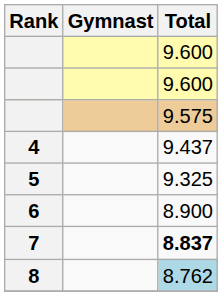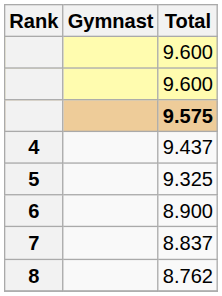(188, 116) normal -> (188, 116) bold
(188, 243) bold -> (188, 243) normal
(188, 275) lightblue background -> (188, 275) no background
